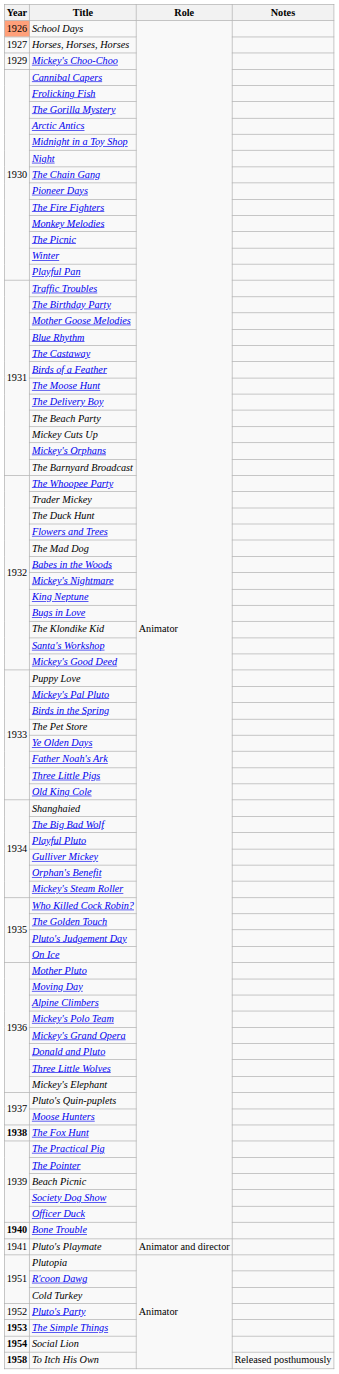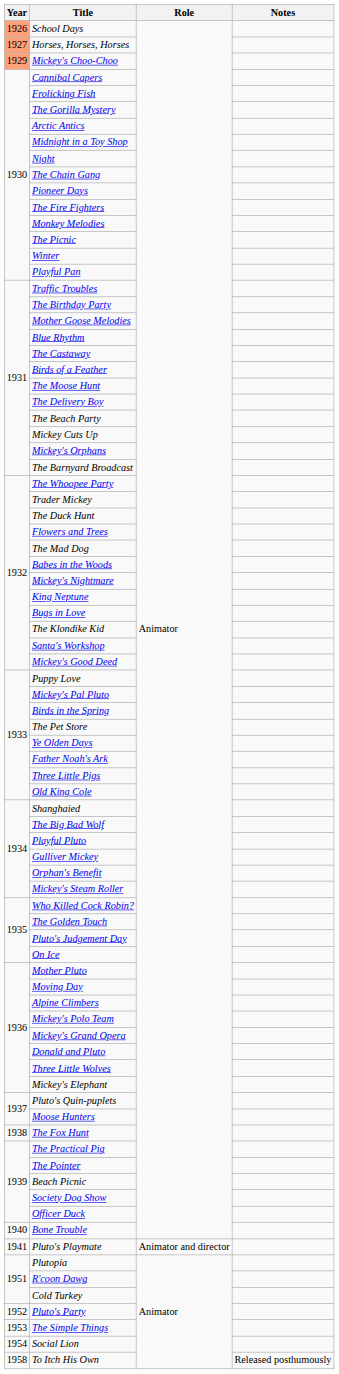(17, 45) no background -> (17, 45) lightsalmon background
(17, 61) no background -> (17, 61) lightsalmon background
(17, 1133) bold -> (17, 1133) normal
(17, 1230) bold -> (17, 1230) normal
(17, 1328) bold -> (17, 1328) normal
(17, 1344) bold -> (17, 1344) normal
(17, 1360) bold -> (17, 1360) normal
